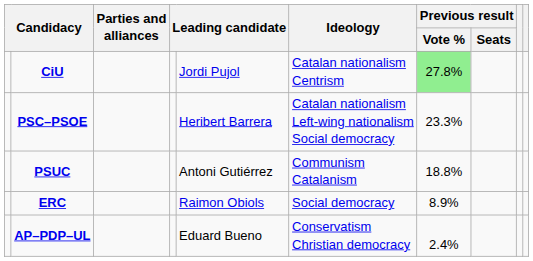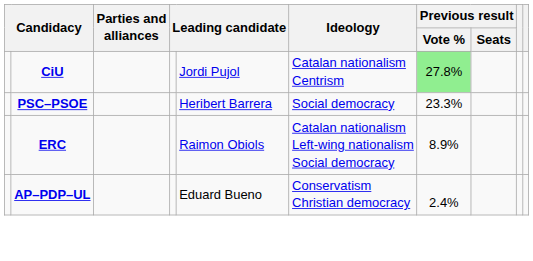(353, 121) Catalan nationalism Left-wing nationalism Social democracy -> (343, 104) Social democracy
- row: (52, 171)
(343, 203) Social democracy -> (353, 145) Catalan nationalism Left-wing nationalism Social democracy
